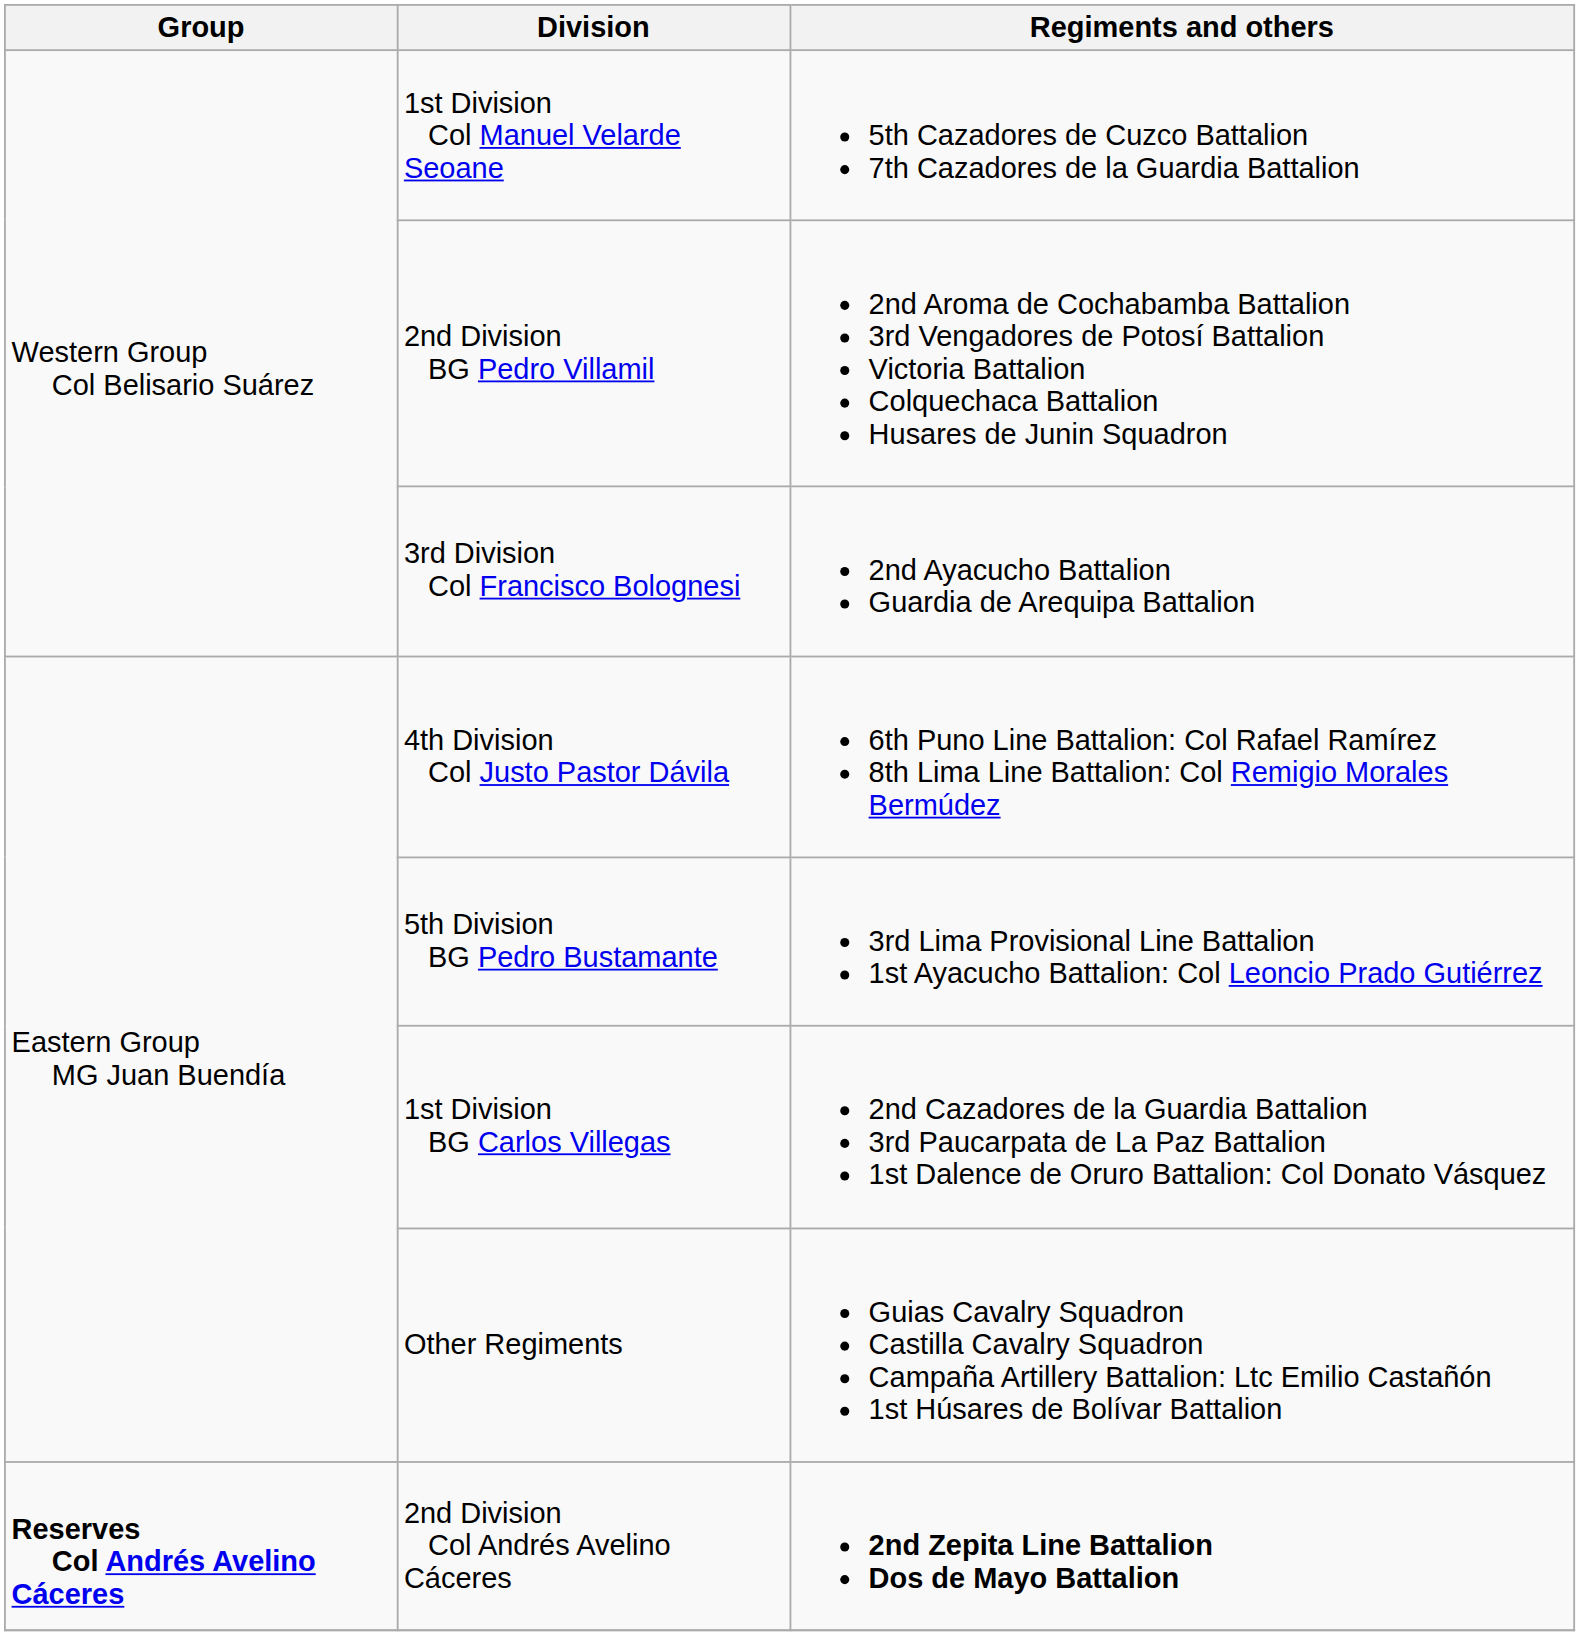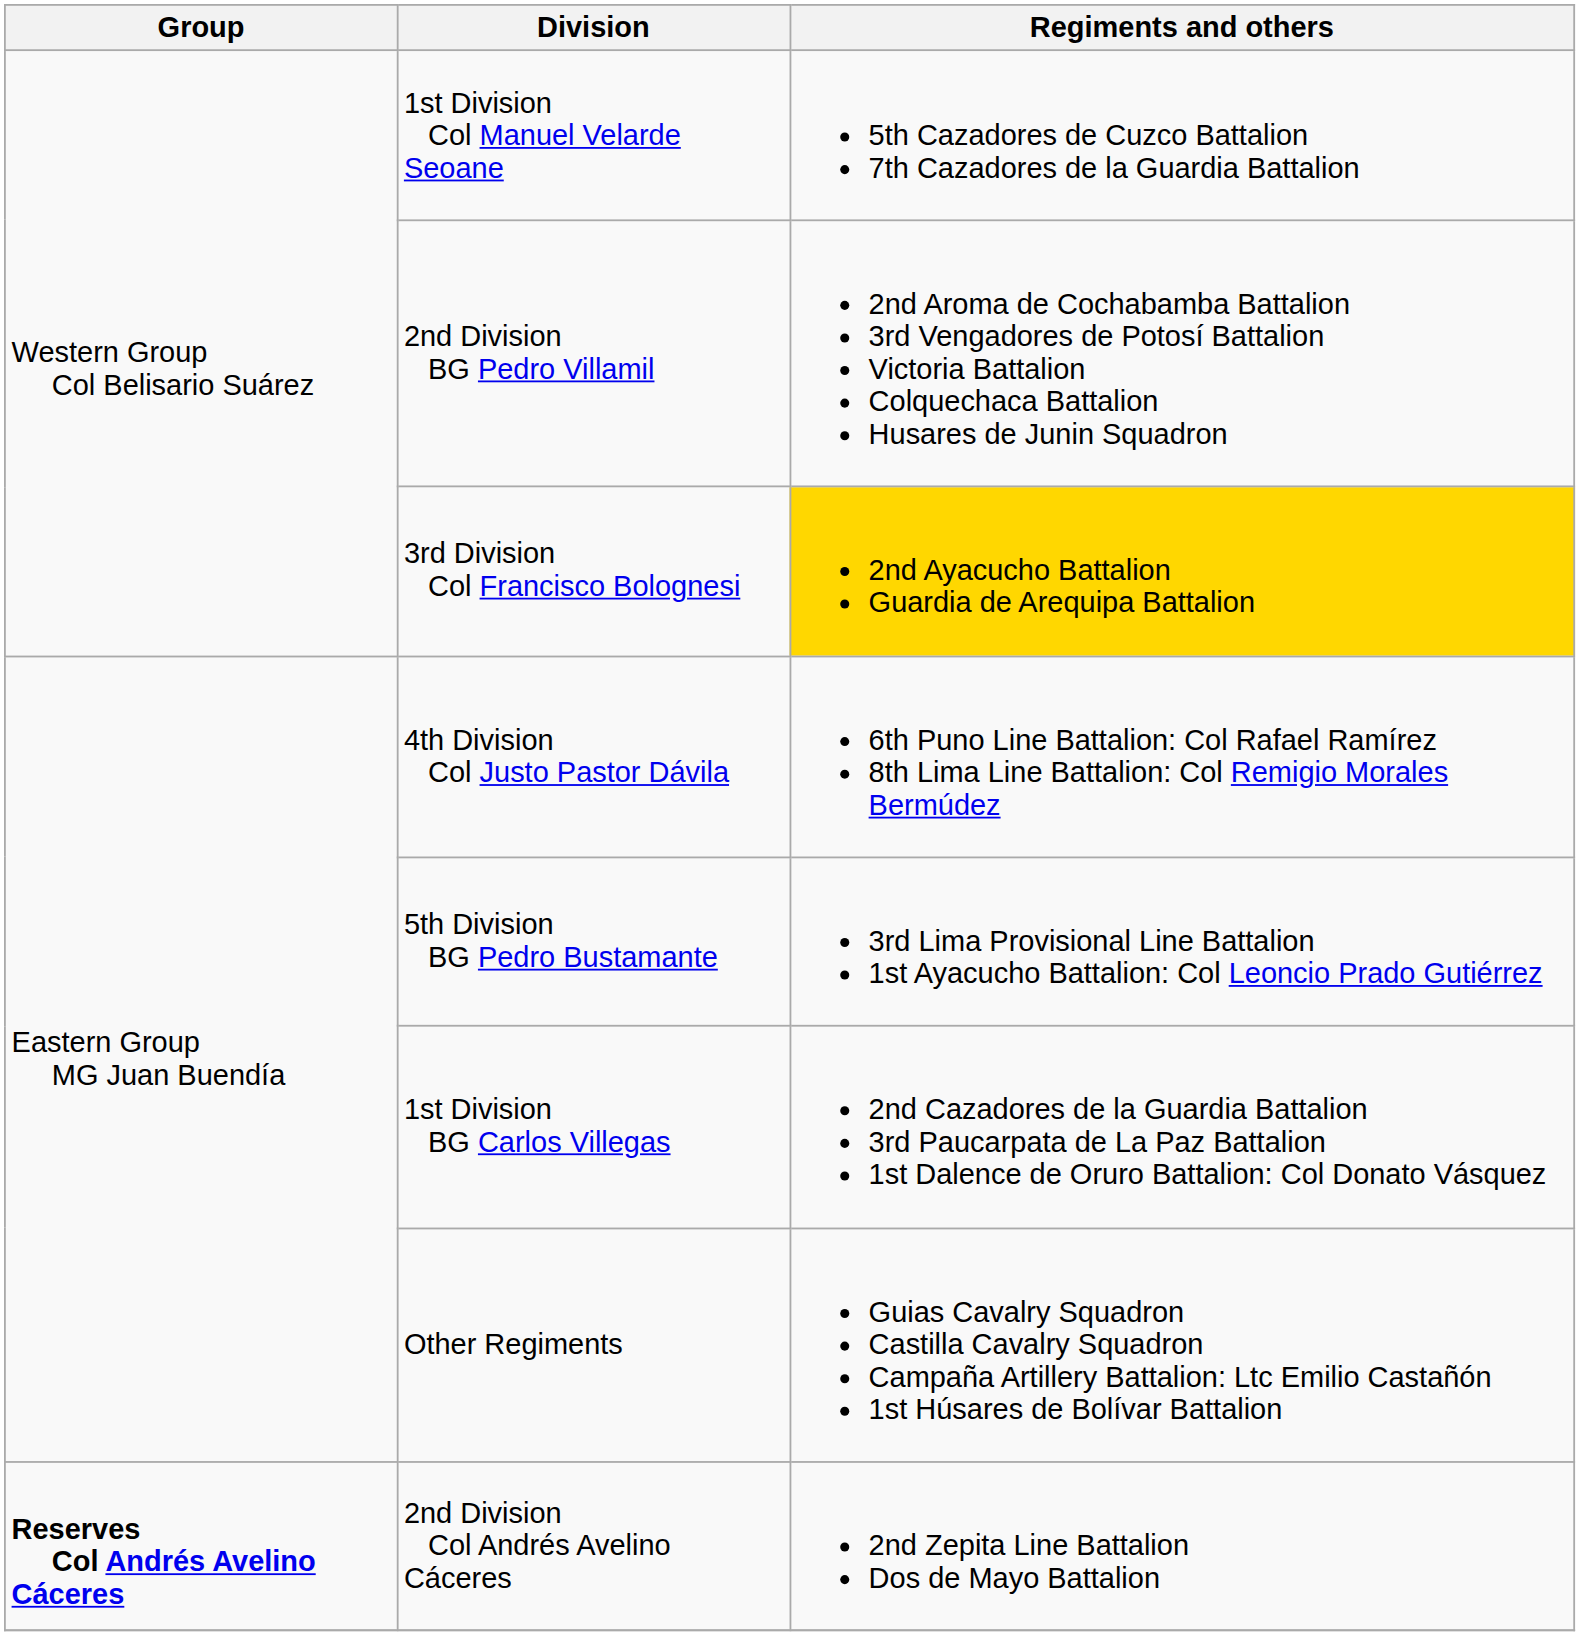(1182, 587) no background -> (1182, 587) gold background
(1182, 1563) bold -> (1182, 1563) normal
